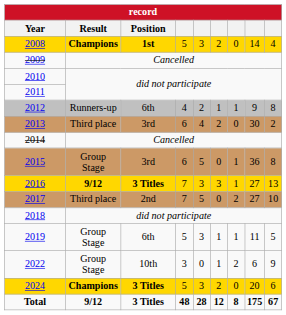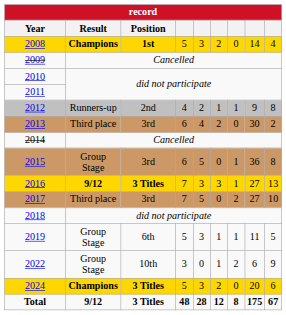(148, 108) 6th -> (148, 108) 2nd
(148, 199) 2nd -> (148, 199) 3rd
